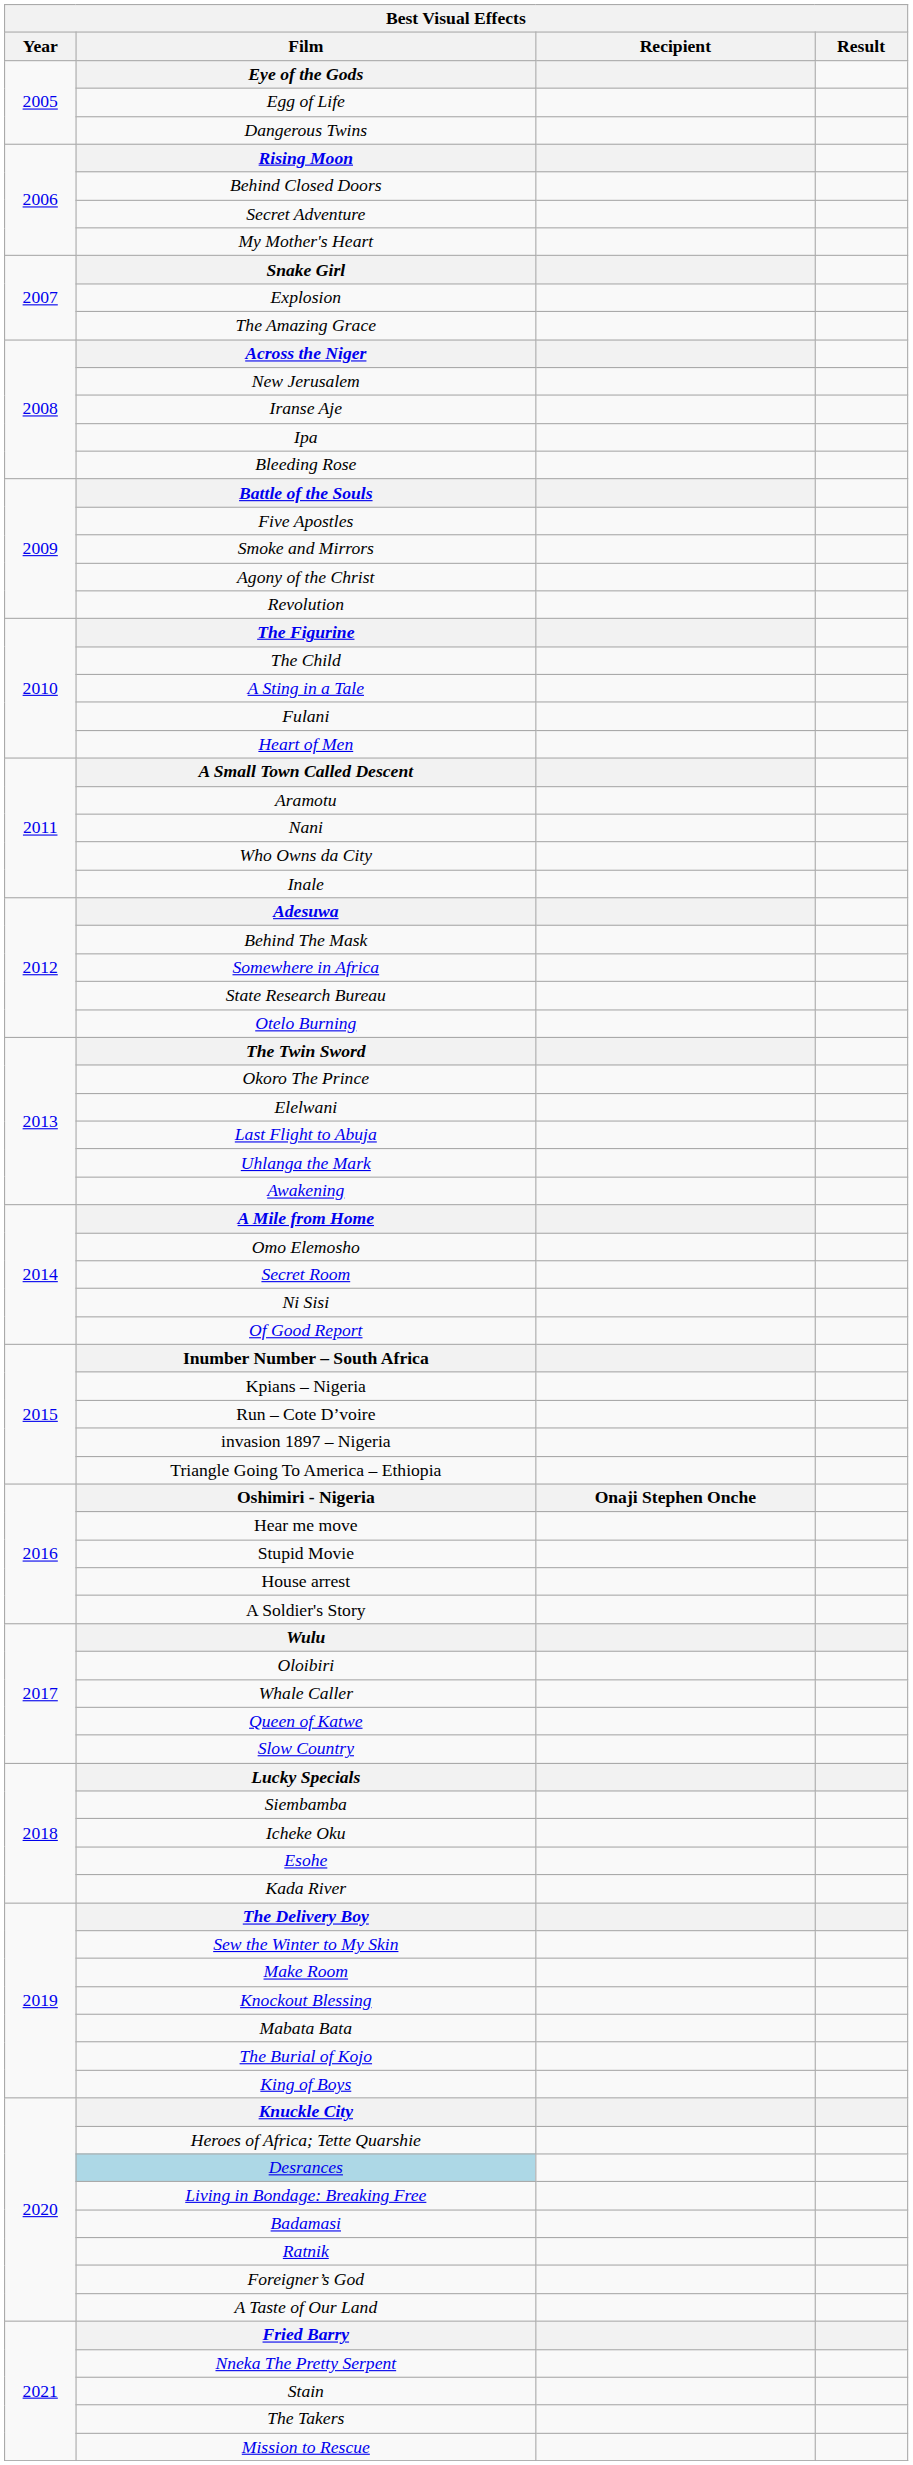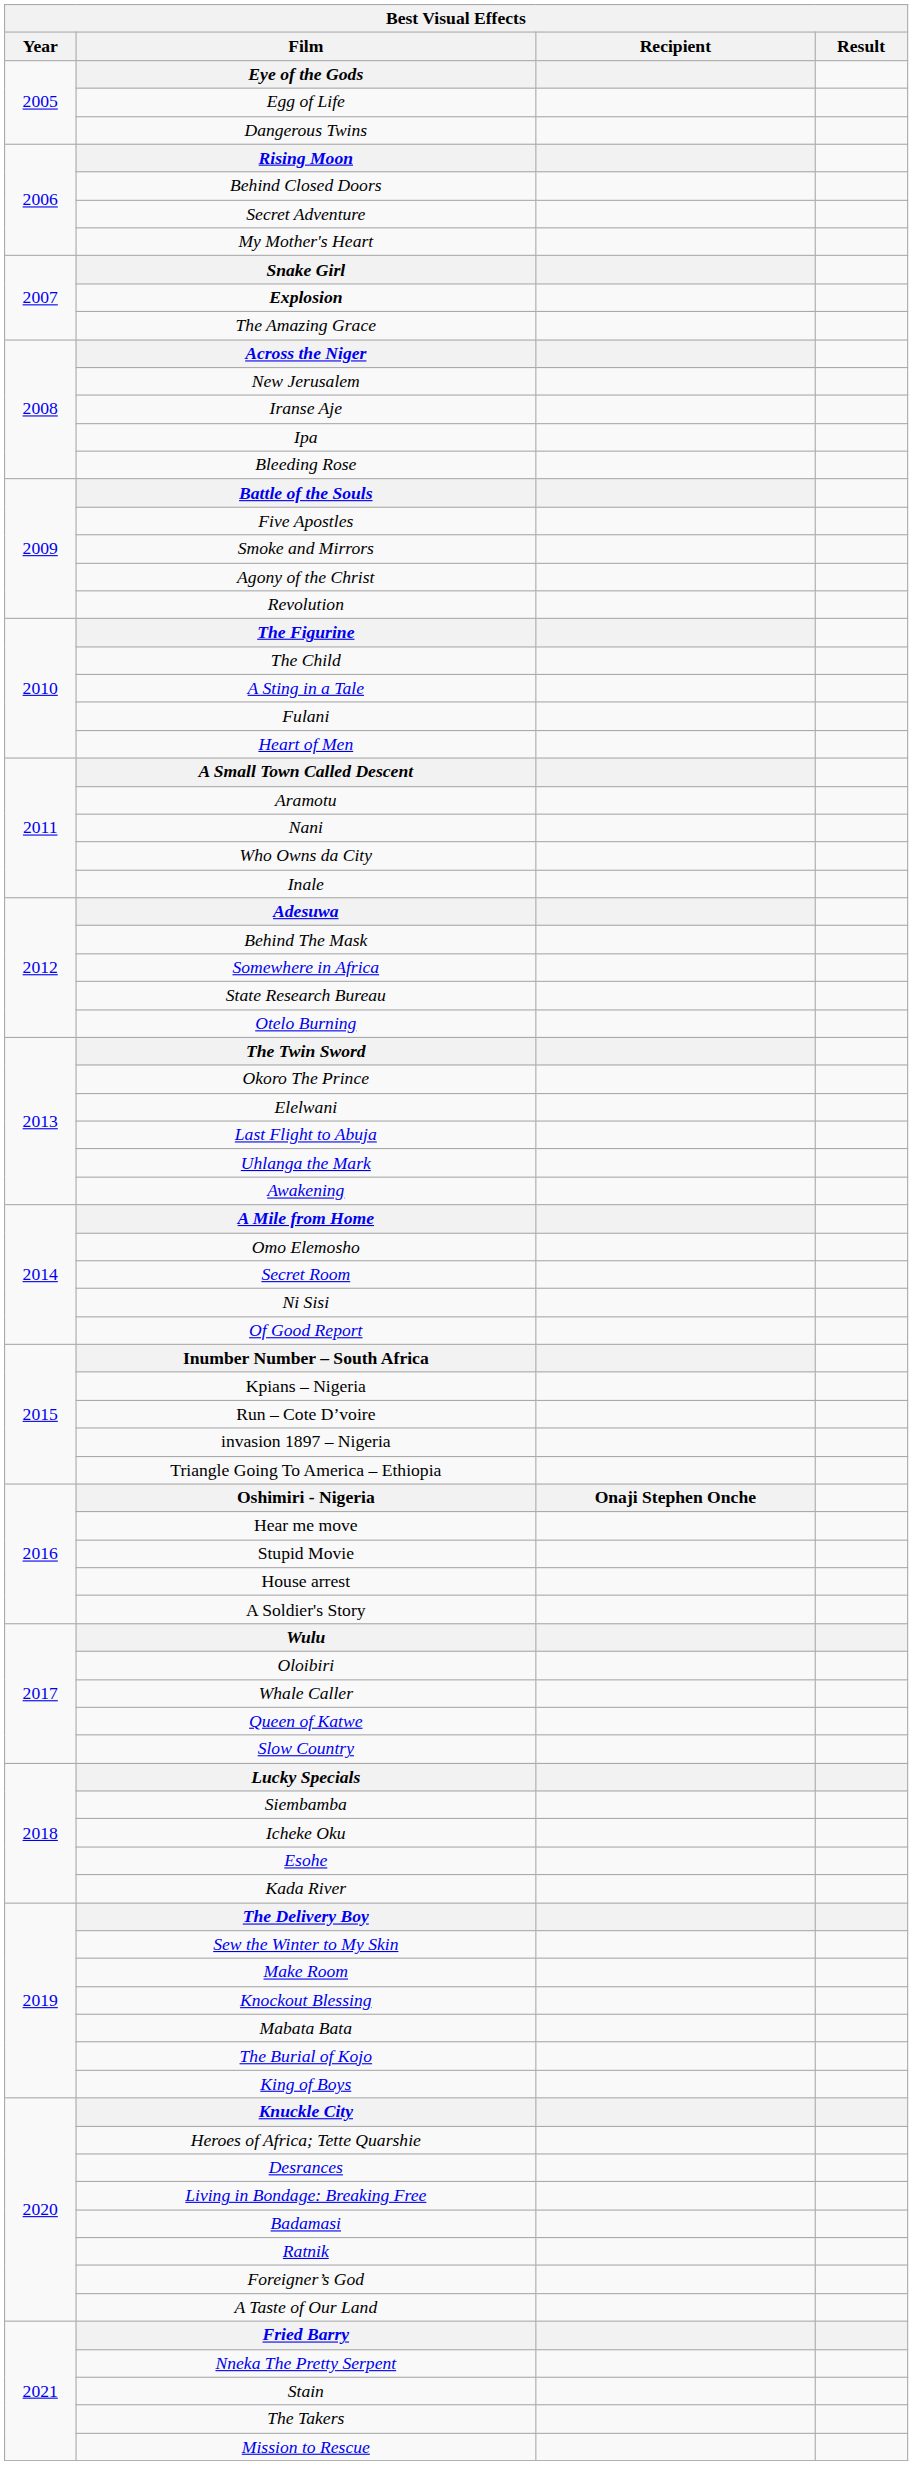(306, 297) normal -> (306, 297) bold
(306, 2167) lightblue background -> (306, 2167) no background
